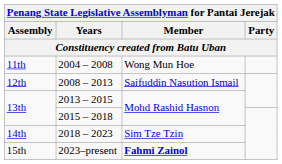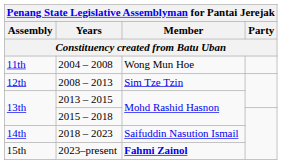(181, 82) Saifuddin Nasution Ismail -> (154, 82) Sim Tze Tzin
(154, 133) Sim Tze Tzin -> (181, 133) Saifuddin Nasution Ismail
